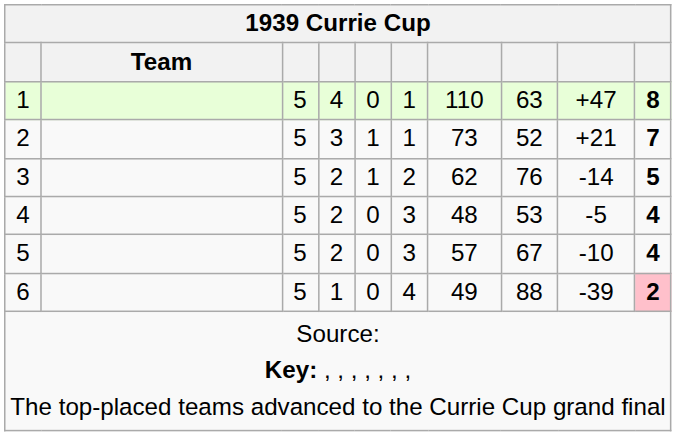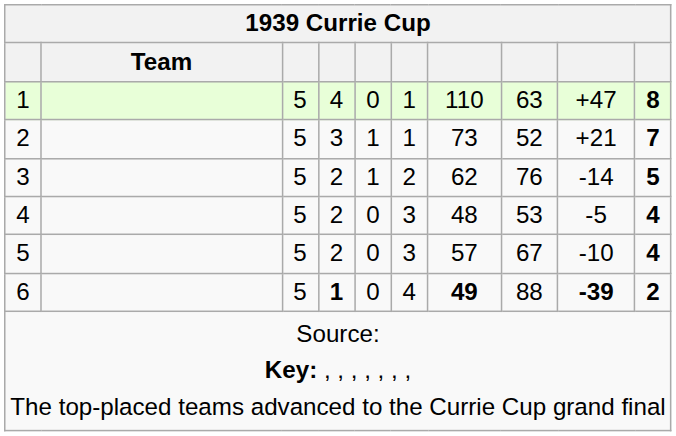(336, 291) normal -> (336, 291) bold
(464, 291) normal -> (464, 291) bold
(596, 291) normal -> (596, 291) bold
(653, 291) pink background -> (653, 291) no background
